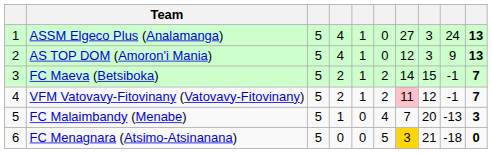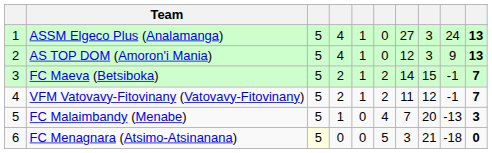(407, 96) pink background -> (407, 96) no background
(318, 138) no background -> (318, 138) lightyellow background
(407, 138) gold background -> (407, 138) no background
